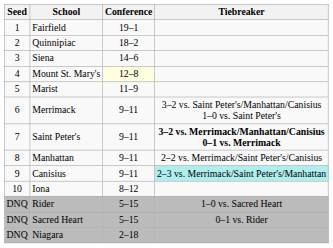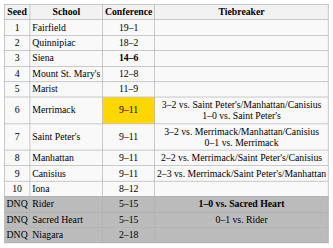(129, 58) normal -> (129, 58) bold
(129, 74) lightyellow background -> (129, 74) no background
(129, 110) no background -> (129, 110) gold background
(242, 137) bold -> (242, 137) normal
(242, 173) paleturquoise background -> (242, 173) no background
(242, 204) normal -> (242, 204) bold
